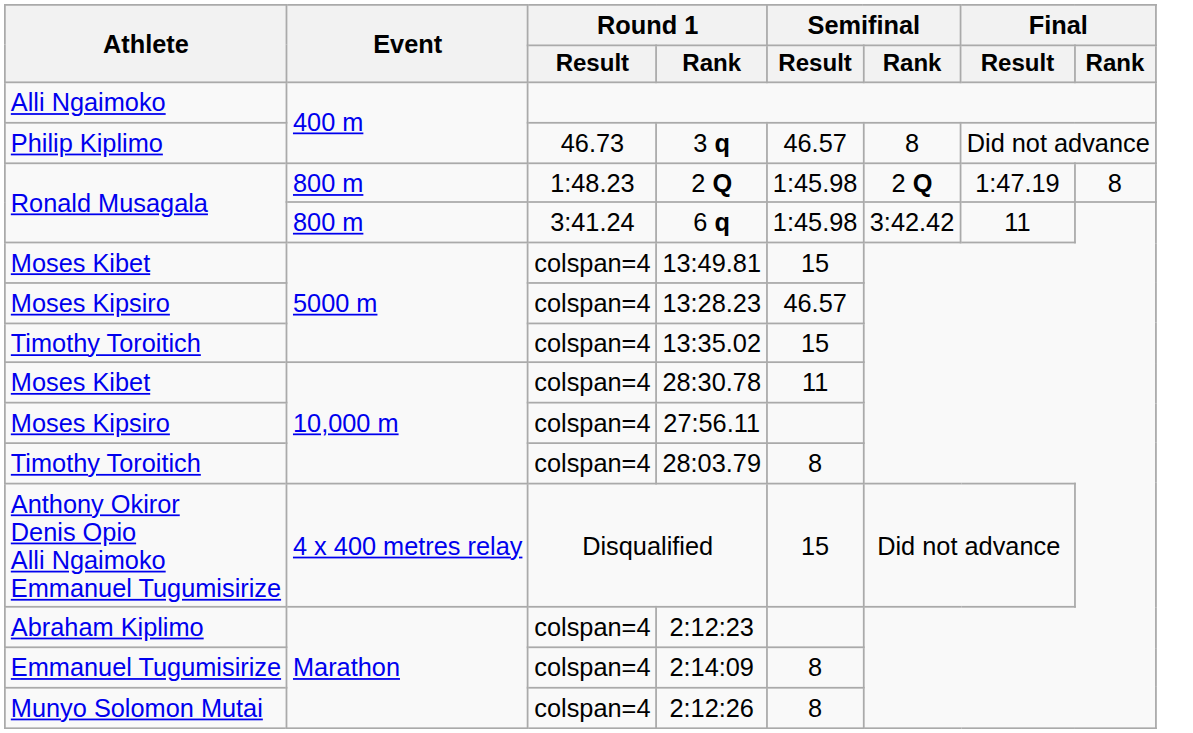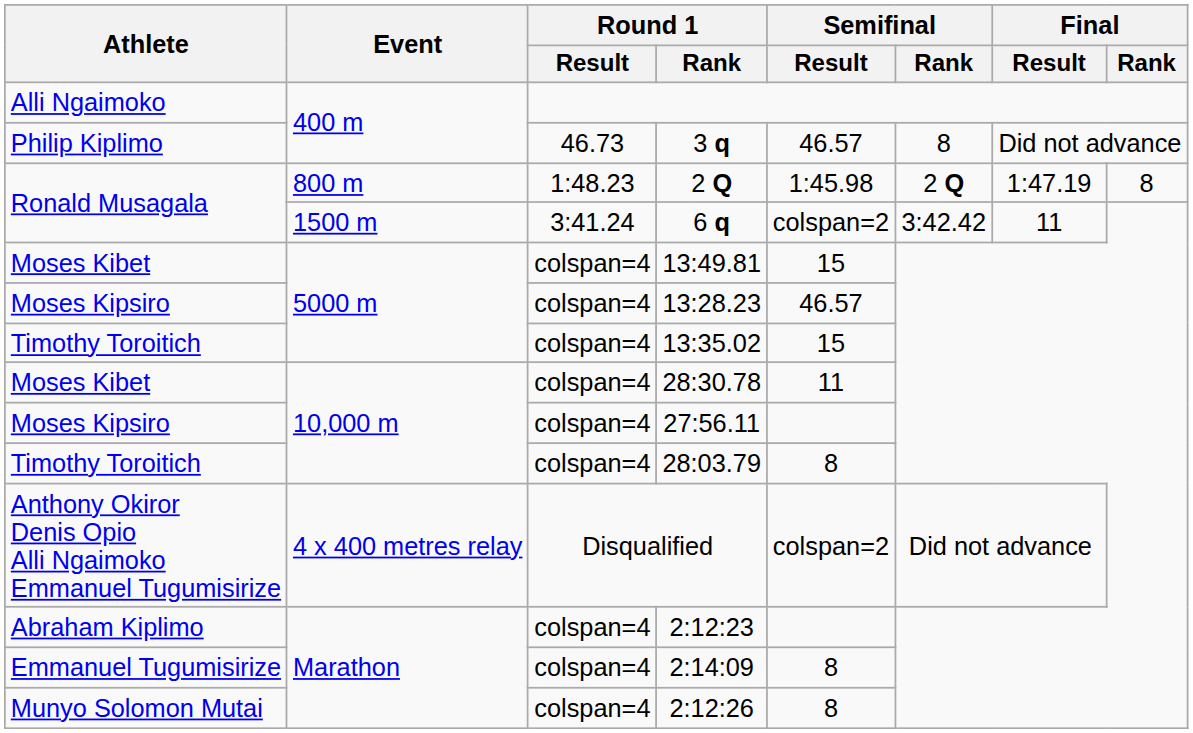(328, 223) 800 m -> (335, 223) 1500 m
(815, 223) 1:45.98 -> (831, 223) colspan=2
(815, 546) 15 -> (831, 546) colspan=2
